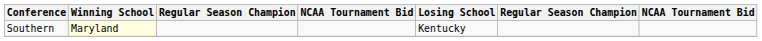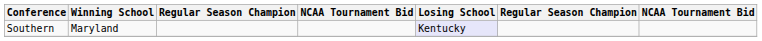(95, 29) lightyellow background -> (95, 29) no background
(442, 29) no background -> (442, 29) lavender background
